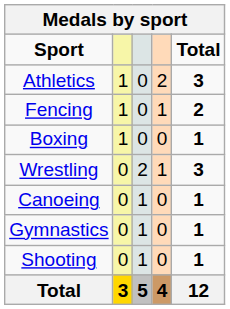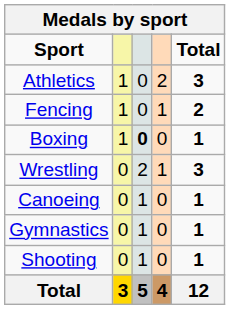(143, 139) normal -> (143, 139) bold
